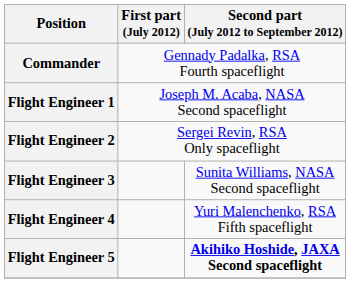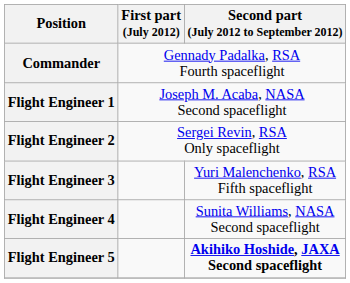(265, 180) Sunita Williams, NASA Second spaceflight -> (265, 180) Yuri Malenchenko, RSA Fifth spaceflight
(265, 219) Yuri Malenchenko, RSA Fifth spaceflight -> (265, 219) Sunita Williams, NASA Second spaceflight
